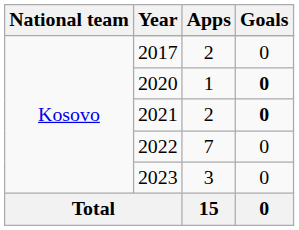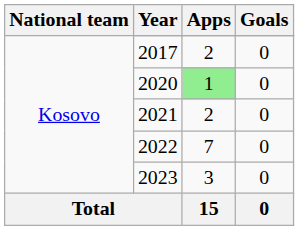(209, 83) no background -> (209, 83) lightgreen background
(264, 83) bold -> (264, 83) normal
(264, 114) bold -> (264, 114) normal
